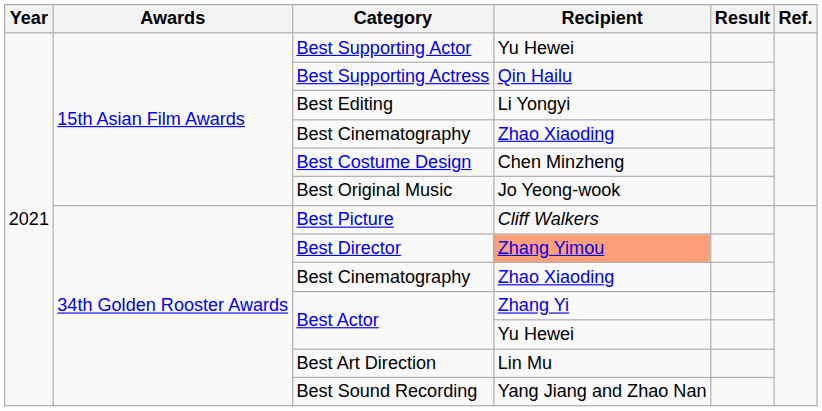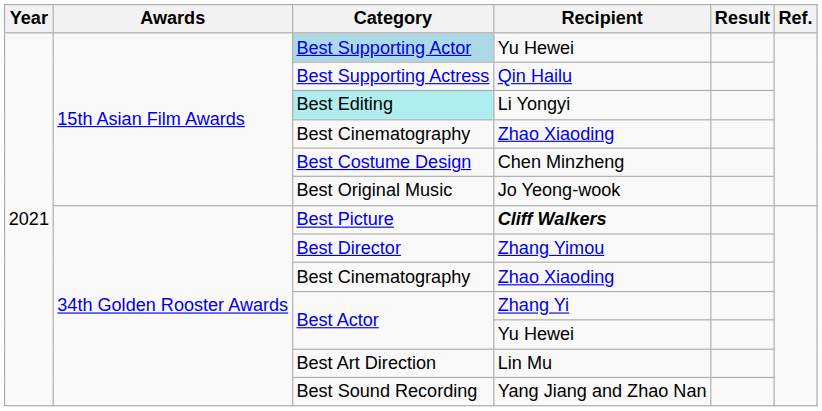(384, 47) no background -> (384, 47) lightblue background
(345, 104) no background -> (345, 104) paleturquoise background
(548, 219) normal -> (552, 219) bold
(551, 248) lightsalmon background -> (551, 248) no background
